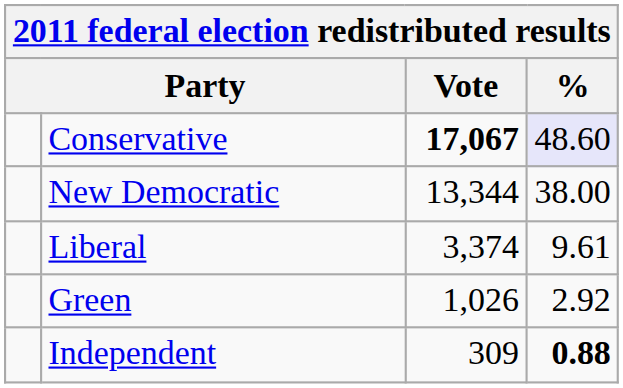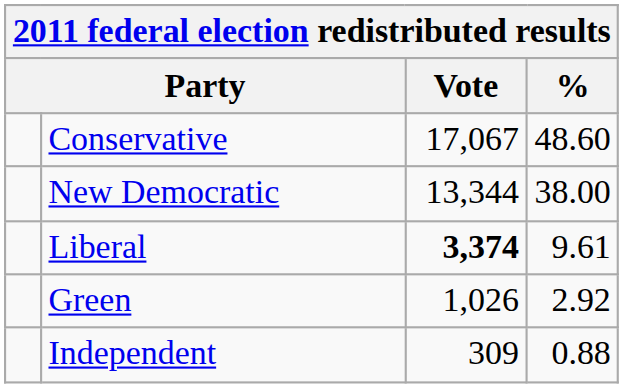(472, 138) bold -> (472, 138) normal
(573, 138) lavender background -> (573, 138) no background
(481, 246) normal -> (481, 246) bold
(581, 354) bold -> (581, 354) normal
